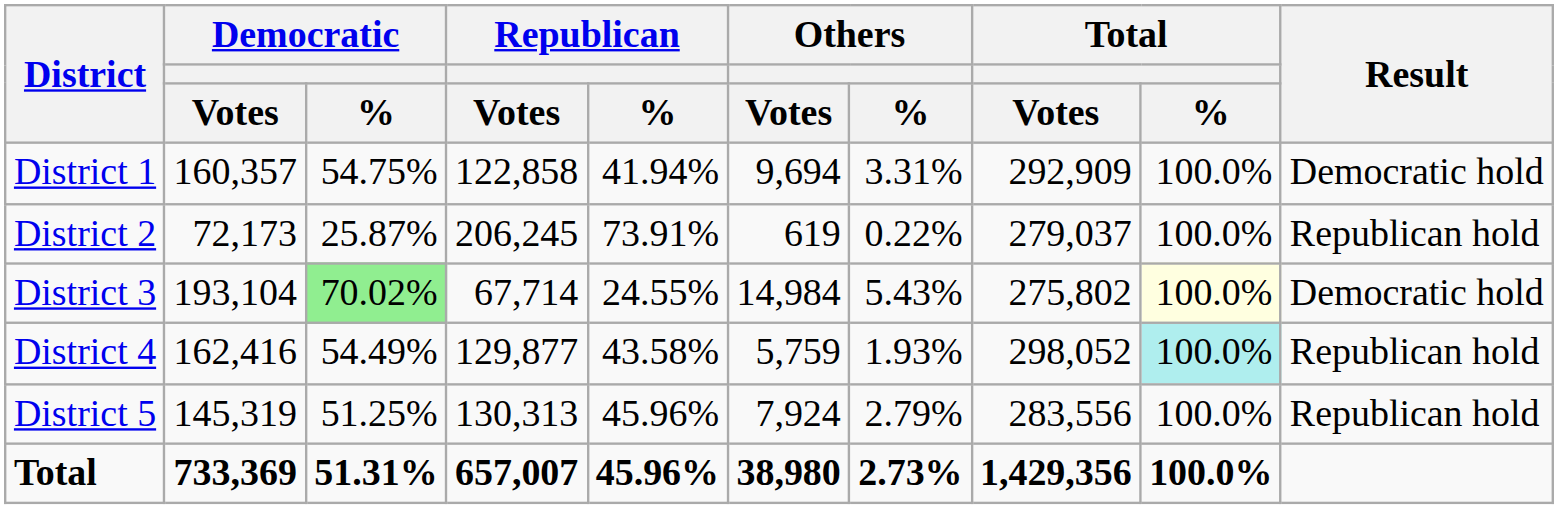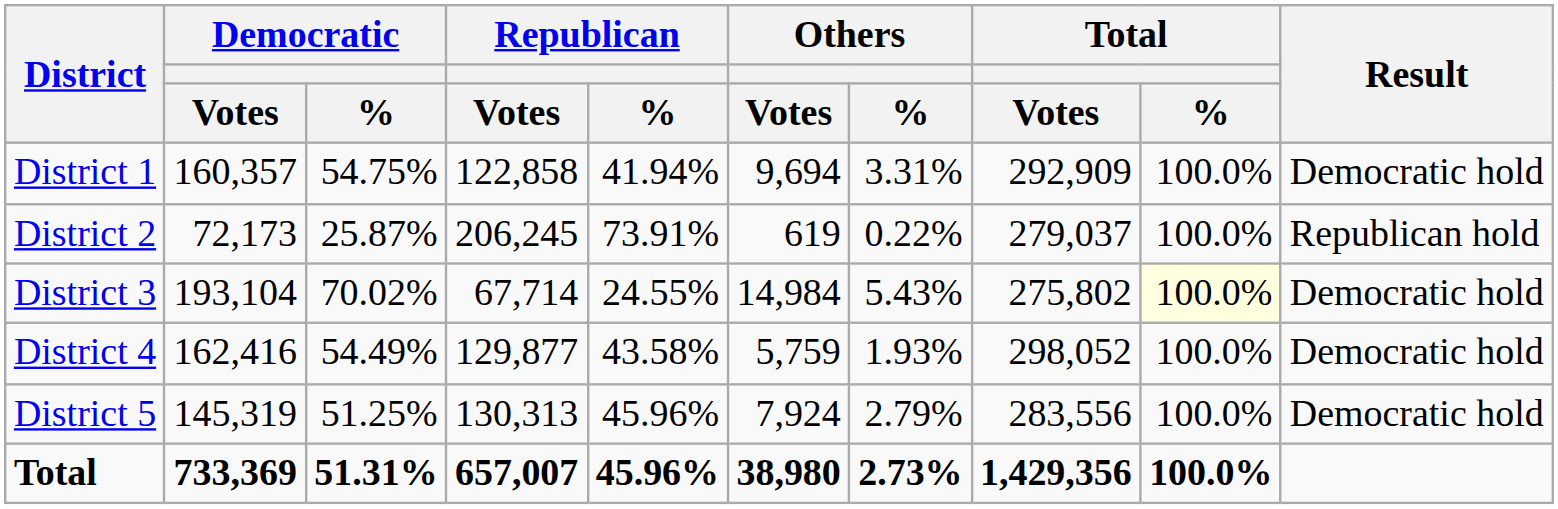(379, 292) lightgreen background -> (379, 292) no background
(1214, 352) paleturquoise background -> (1214, 352) no background
(1415, 352) Republican hold -> (1417, 352) Democratic hold
(1415, 412) Republican hold -> (1417, 412) Democratic hold
